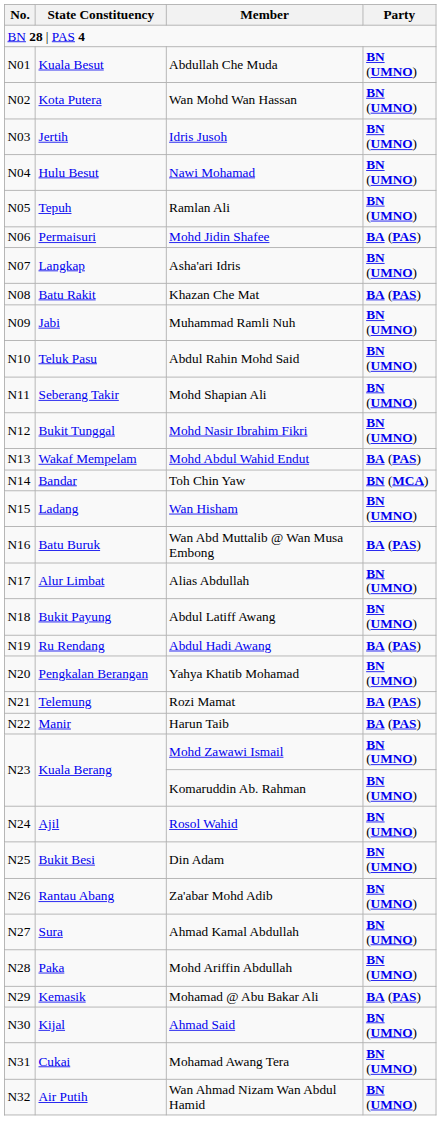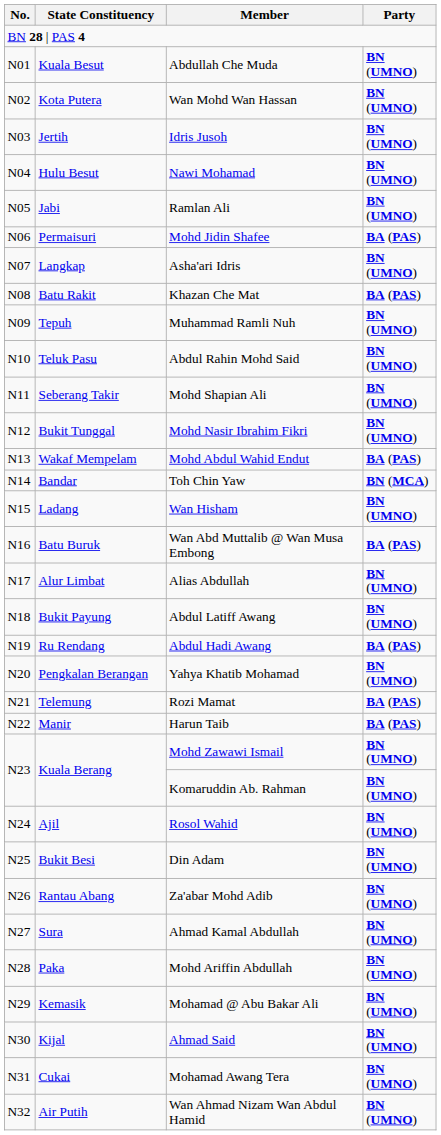(55, 208) Tepuh -> (49, 208) Jabi
(49, 322) Jabi -> (55, 322) Tepuh
(394, 996) BA (PAS) -> (392, 1004) BN (UMNO)
